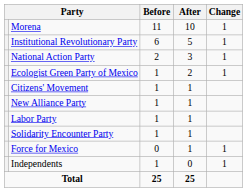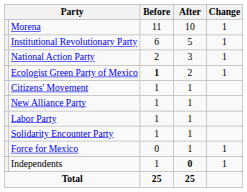(157, 73) normal -> (157, 73) bold
(190, 164) normal -> (190, 164) bold
